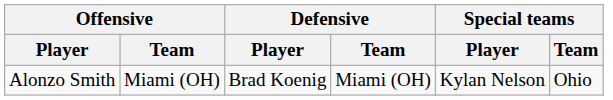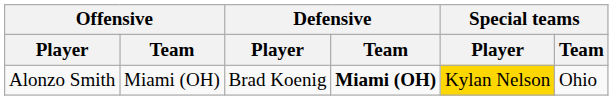(383, 80) normal -> (386, 80) bold
(492, 80) no background -> (498, 80) gold background
